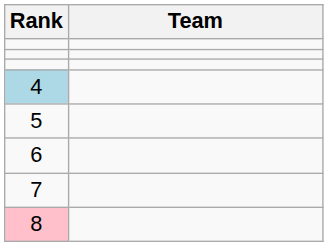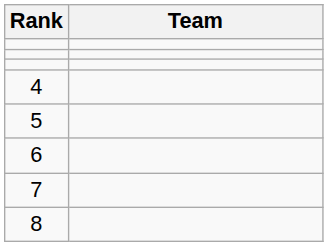(36, 86) lightblue background -> (36, 86) no background
(36, 224) pink background -> (36, 224) no background
